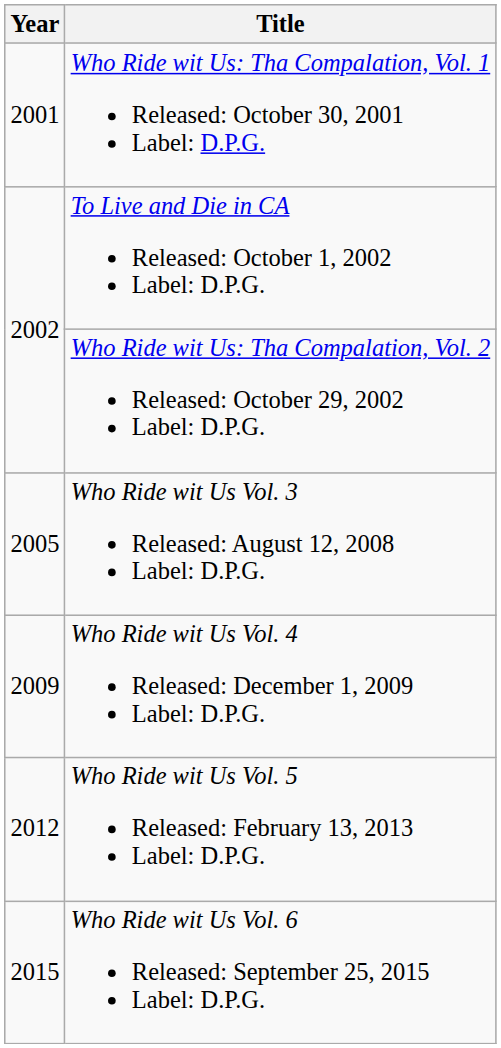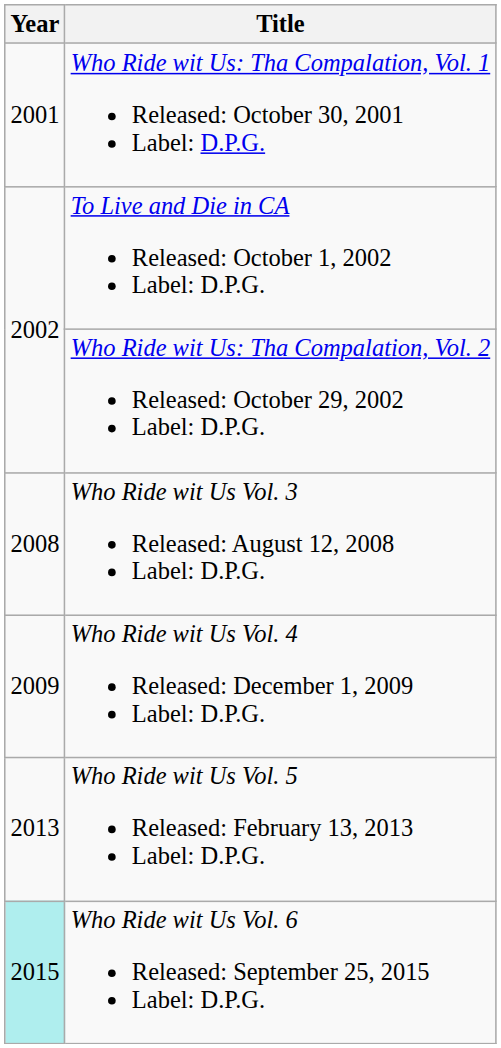(35, 543) 2005 -> (35, 543) 2008
(35, 829) 2012 -> (35, 829) 2013
(35, 971) no background -> (35, 971) paleturquoise background
